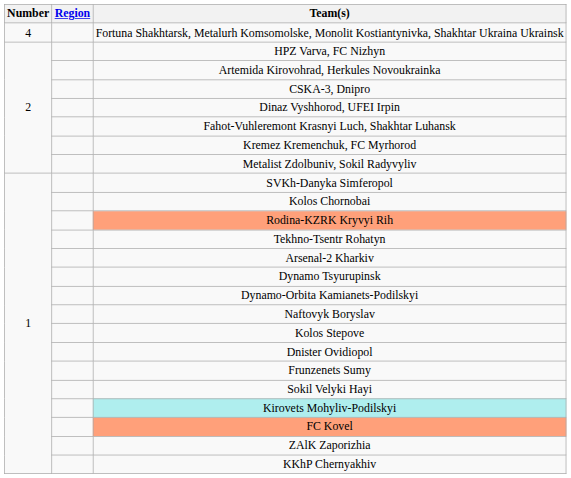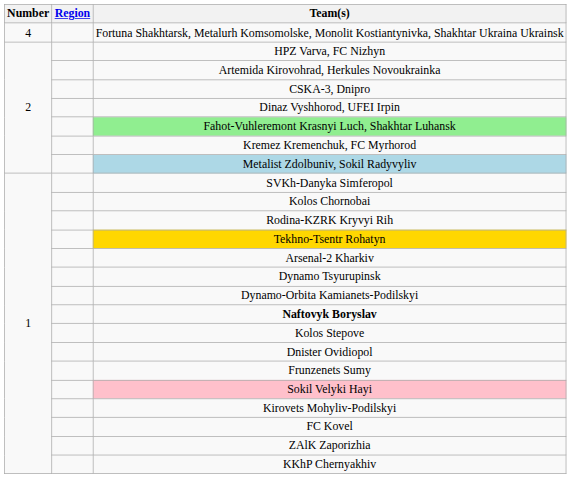(330, 126) no background -> (330, 126) lightgreen background
(330, 164) no background -> (330, 164) lightblue background
(330, 220) lightsalmon background -> (330, 220) no background
(330, 239) no background -> (330, 239) gold background
(330, 314) normal -> (330, 314) bold
(330, 389) no background -> (330, 389) pink background
(330, 408) paleturquoise background -> (330, 408) no background
(330, 426) lightsalmon background -> (330, 426) no background
